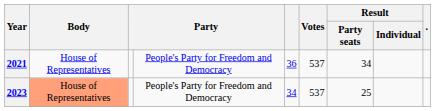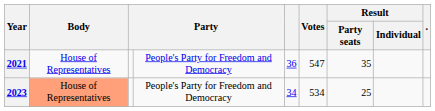(317, 64) 537 -> (317, 64) 547
(366, 64) 34 -> (366, 64) 35
(317, 92) 537 -> (317, 92) 534
